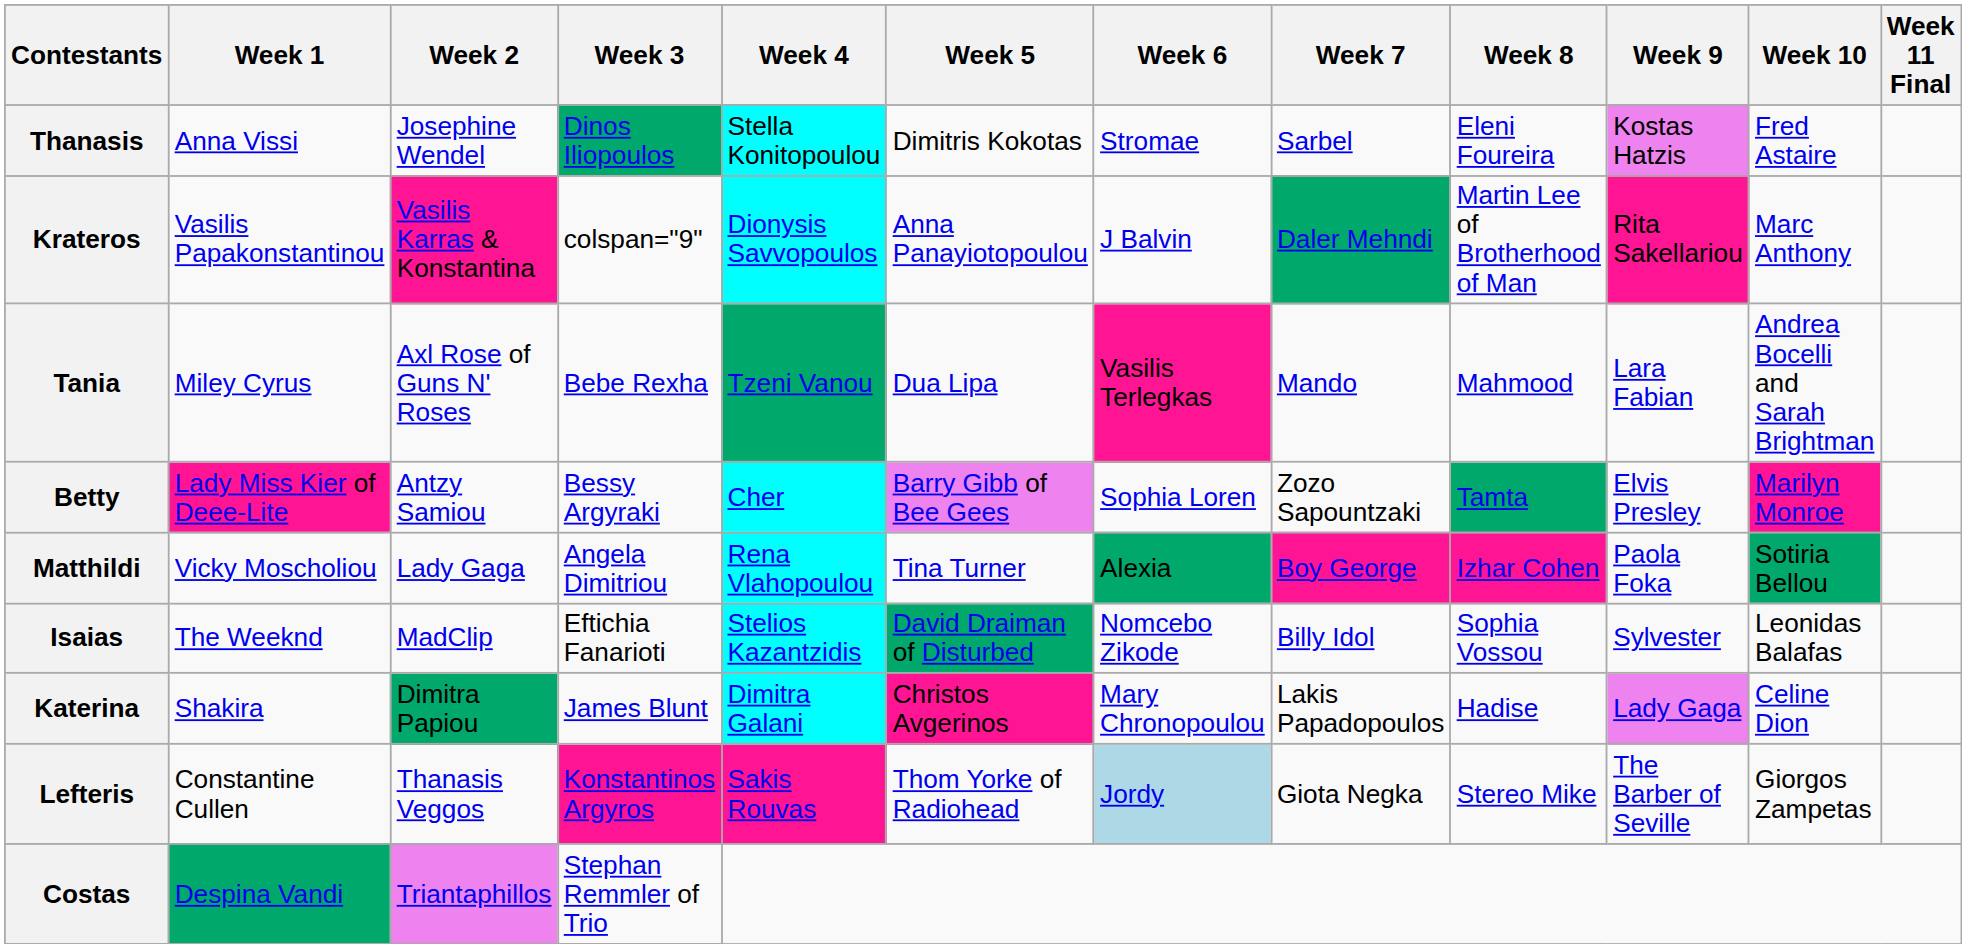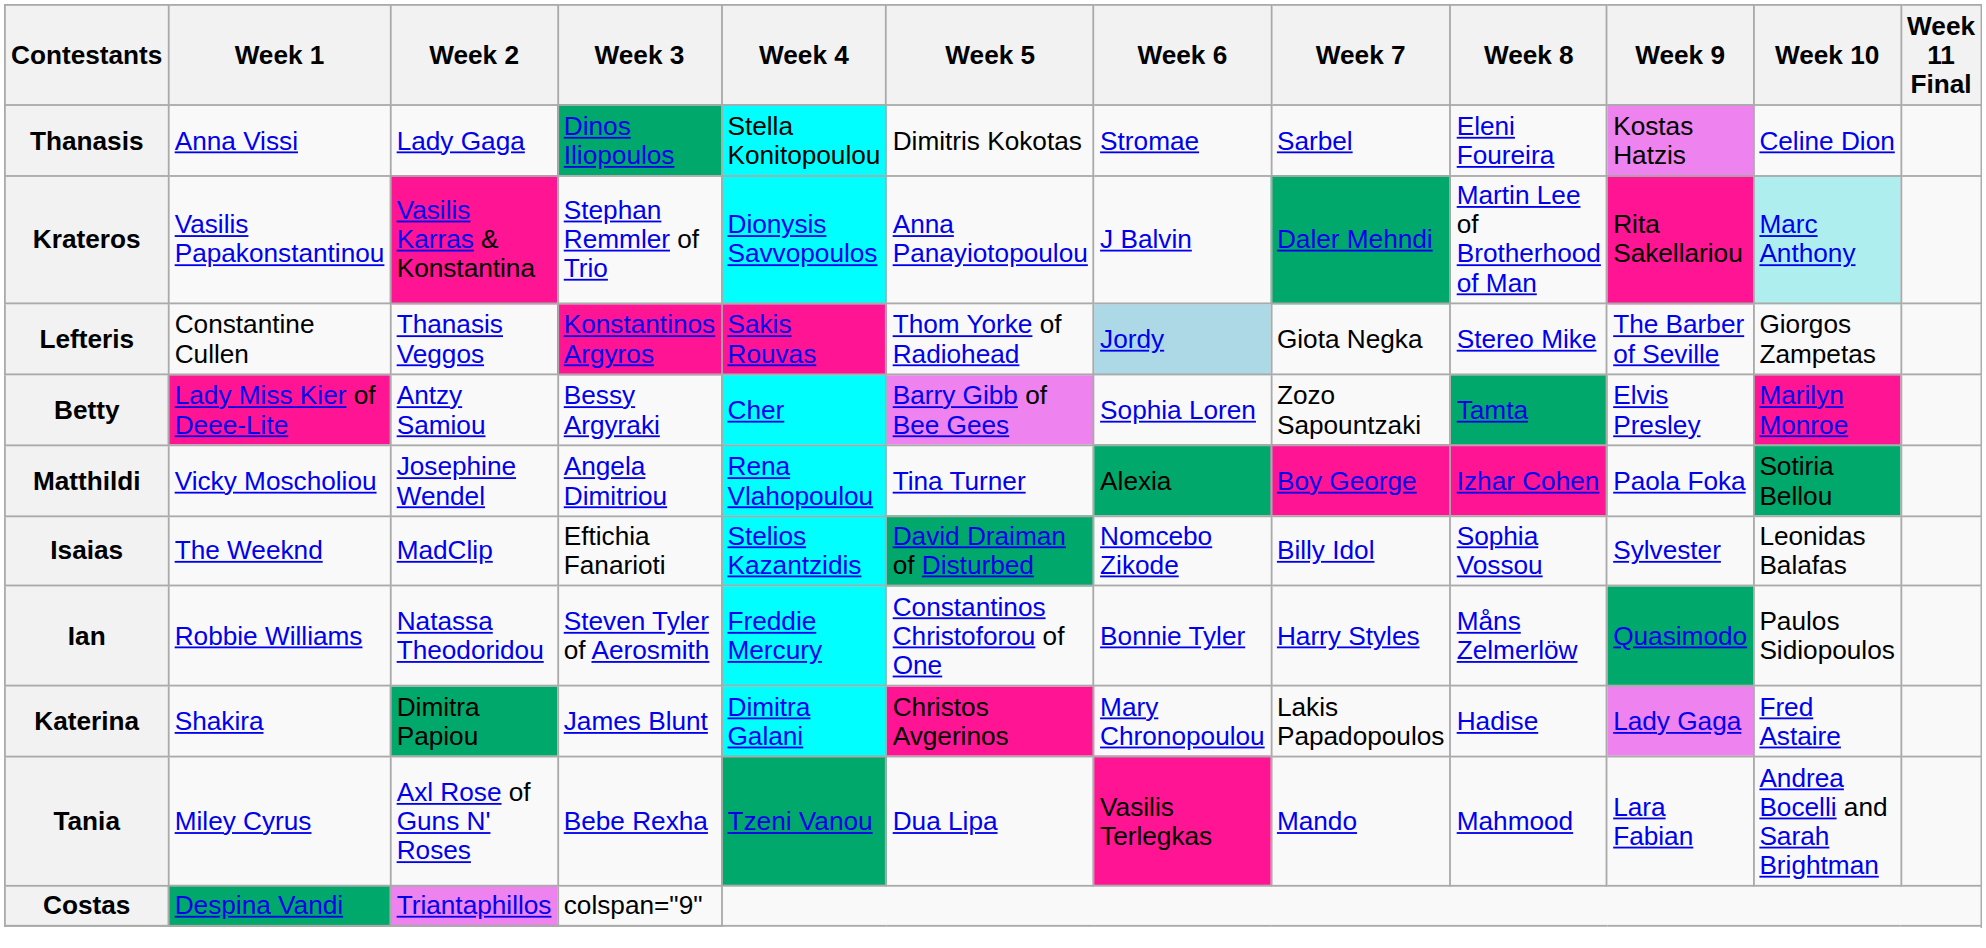(456, 140) Josephine Wendel -> (461, 140) Lady Gaga
(1796, 140) Fred Astaire -> (1827, 140) Celine Dion
(633, 240) colspan="9" -> (631, 240) Stephan Remmler of Trio
(1803, 240) no background -> (1807, 240) paleturquoise background
rows swapped: (87, 794) <-> (87, 383)
(461, 568) Lady Gaga -> (456, 481) Josephine Wendel
+ row: (87, 636)
(1792, 709) Celine Dion -> (1800, 721) Fred Astaire
(631, 894) Stephan Remmler of Trio -> (633, 906) colspan="9"
